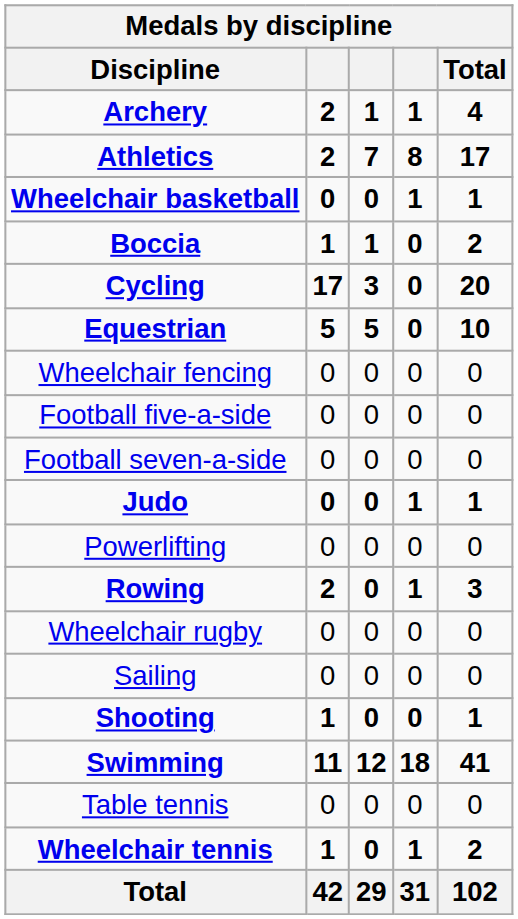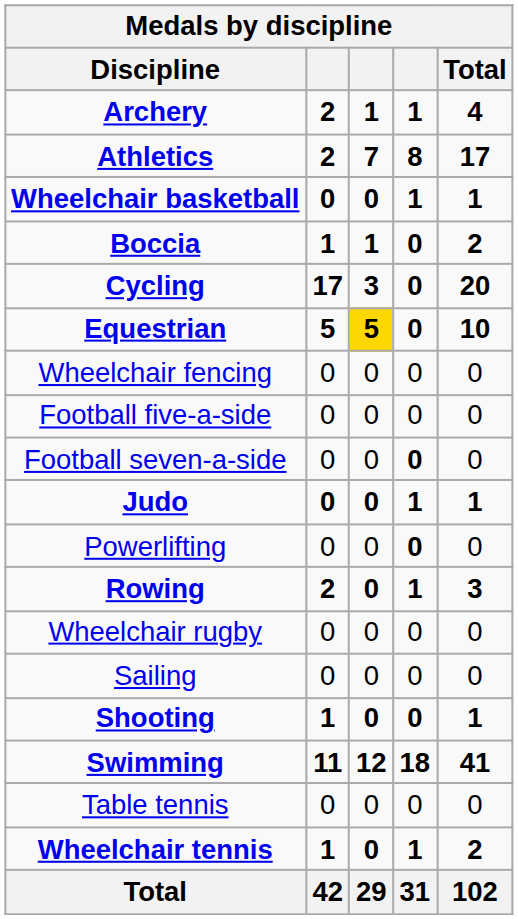(371, 329) no background -> (371, 329) gold background
(415, 459) normal -> (415, 459) bold
(415, 546) normal -> (415, 546) bold
